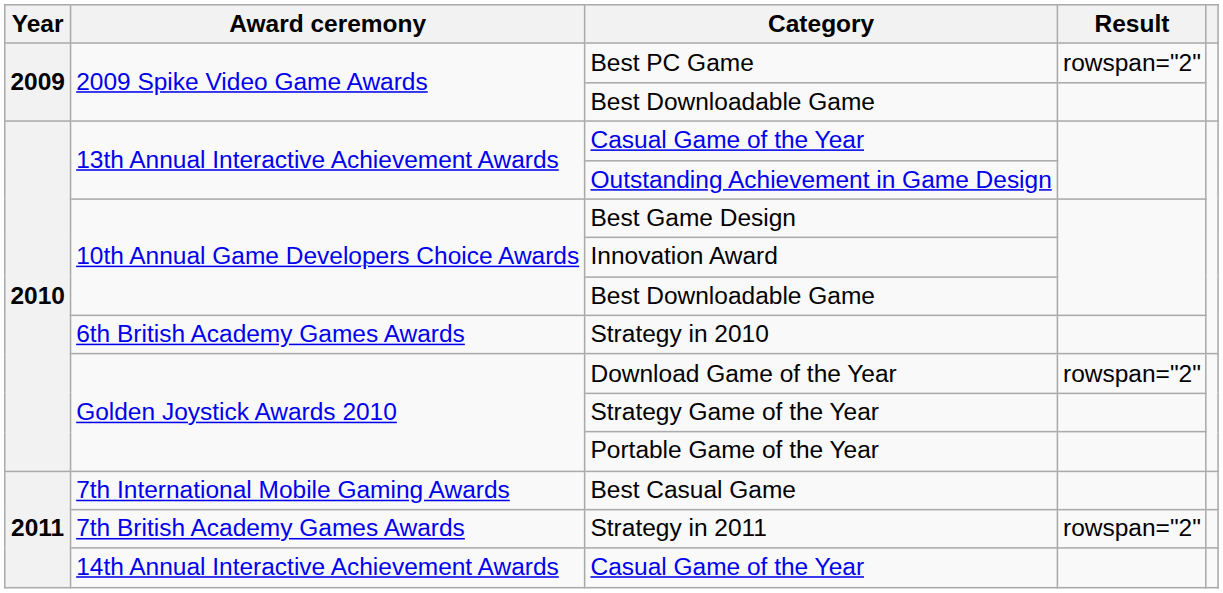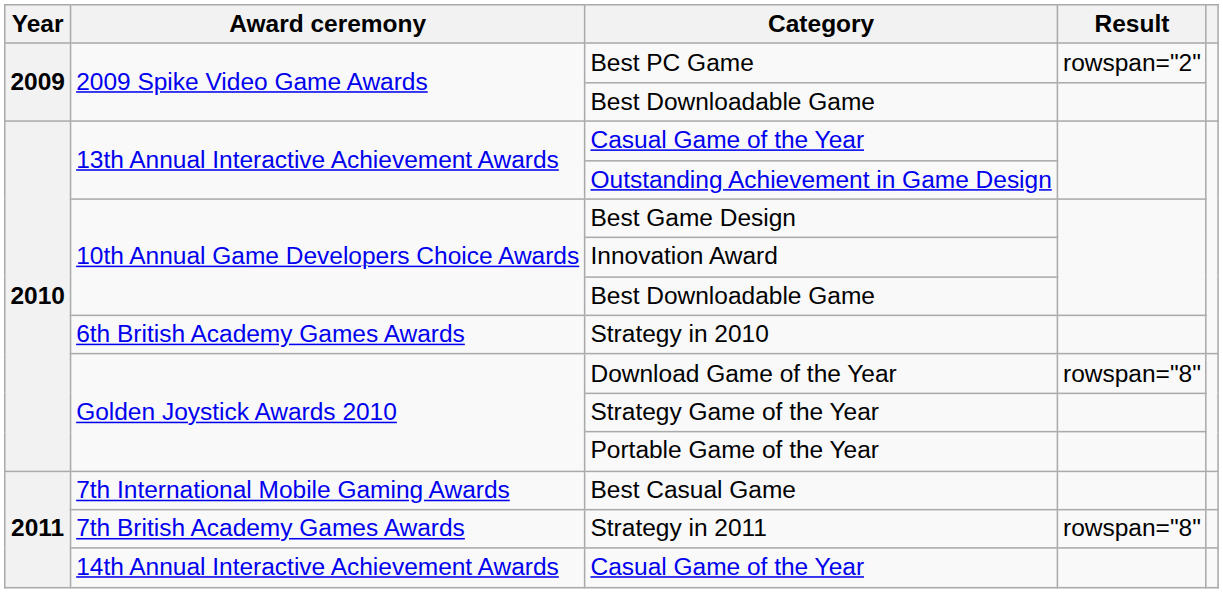(1132, 373) rowspan="2" -> (1132, 373) rowspan="8"
(1132, 528) rowspan="2" -> (1132, 528) rowspan="8"
